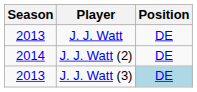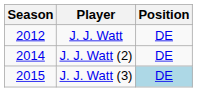(30, 35) 2013 -> (30, 35) 2012
(30, 76) 2013 -> (30, 76) 2015
